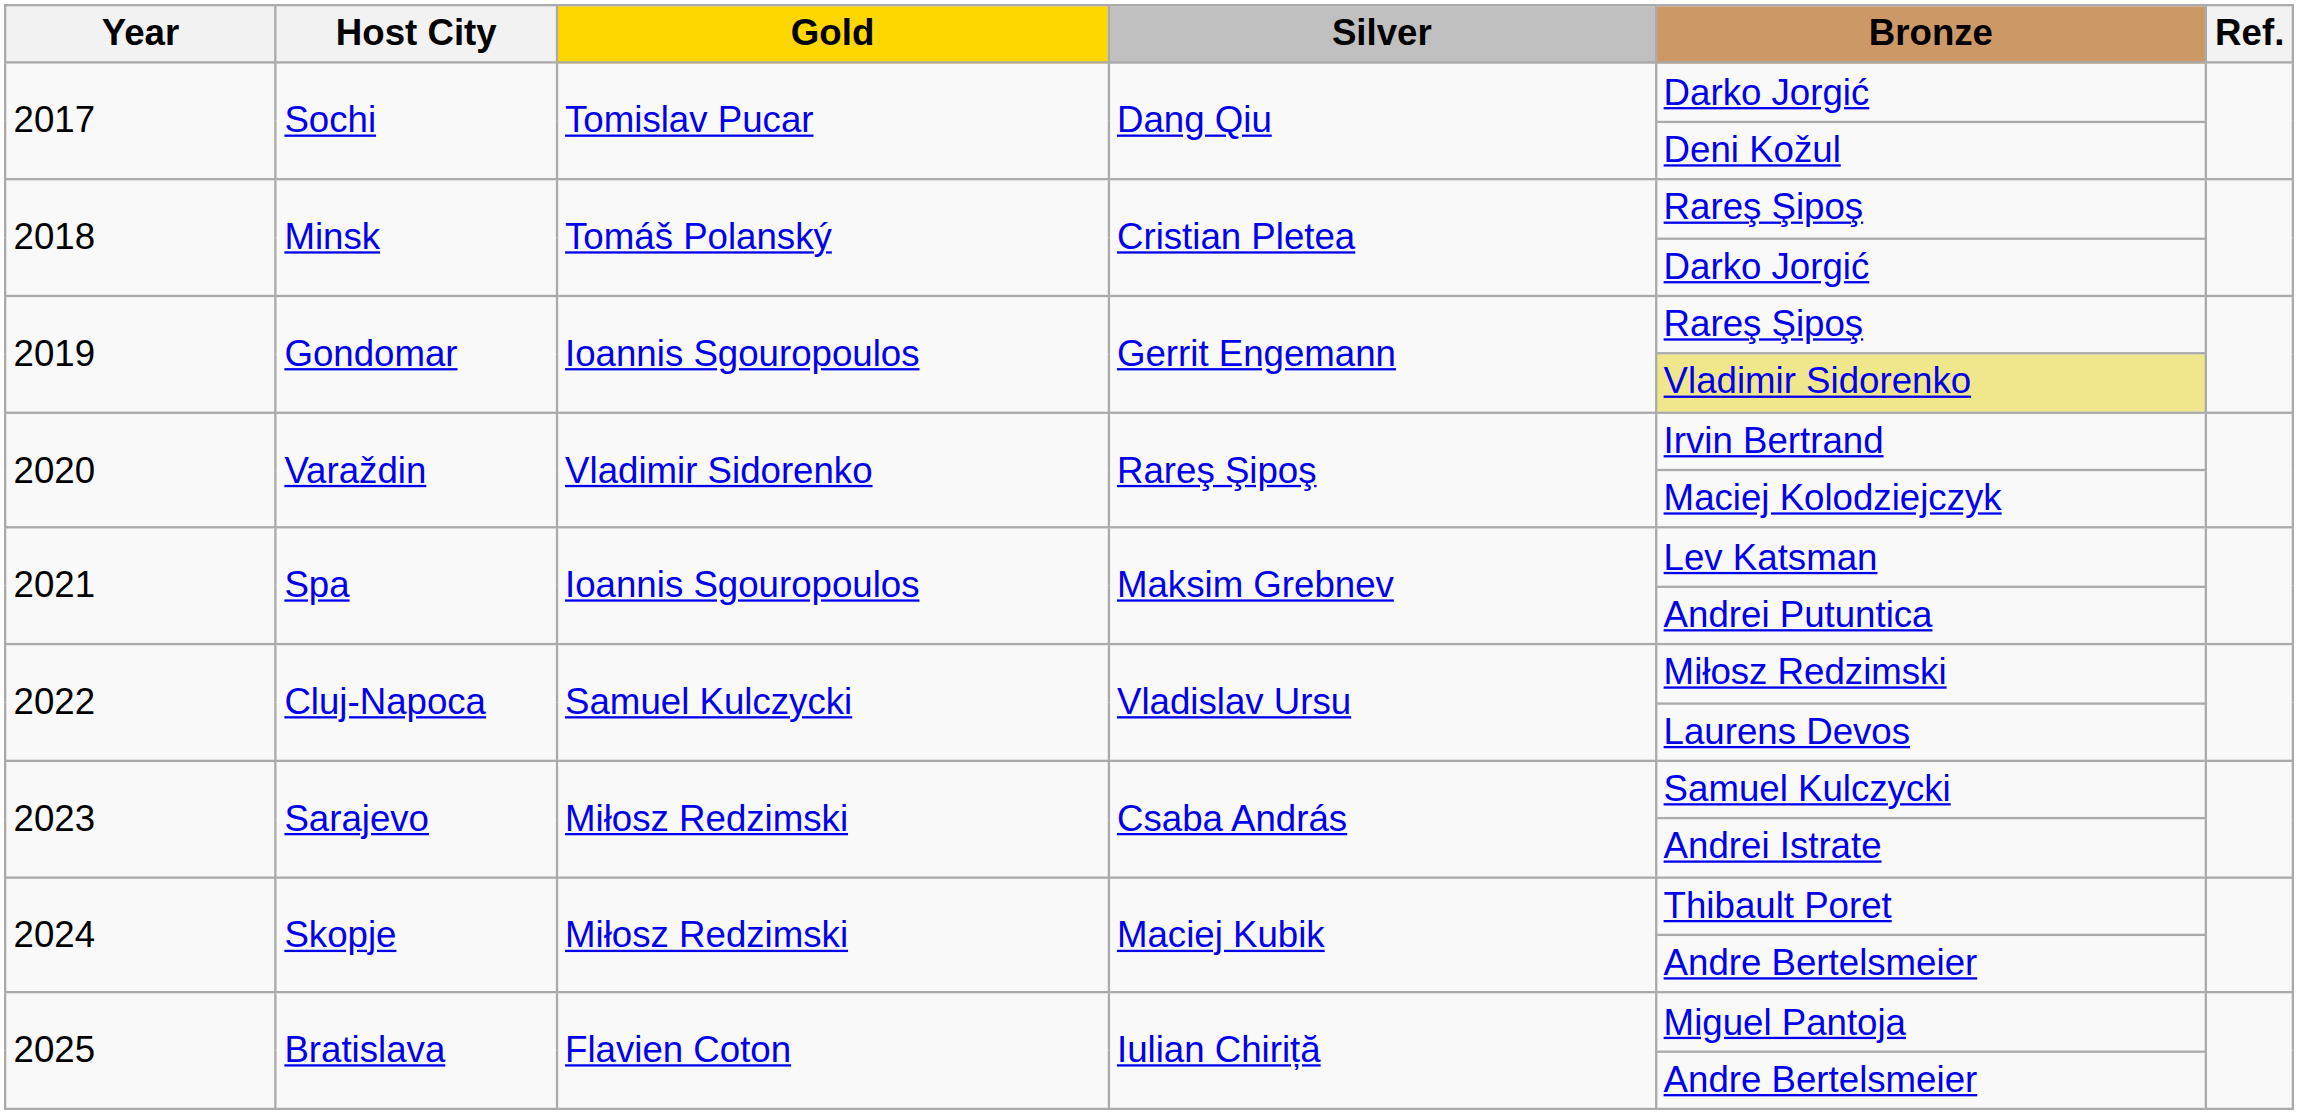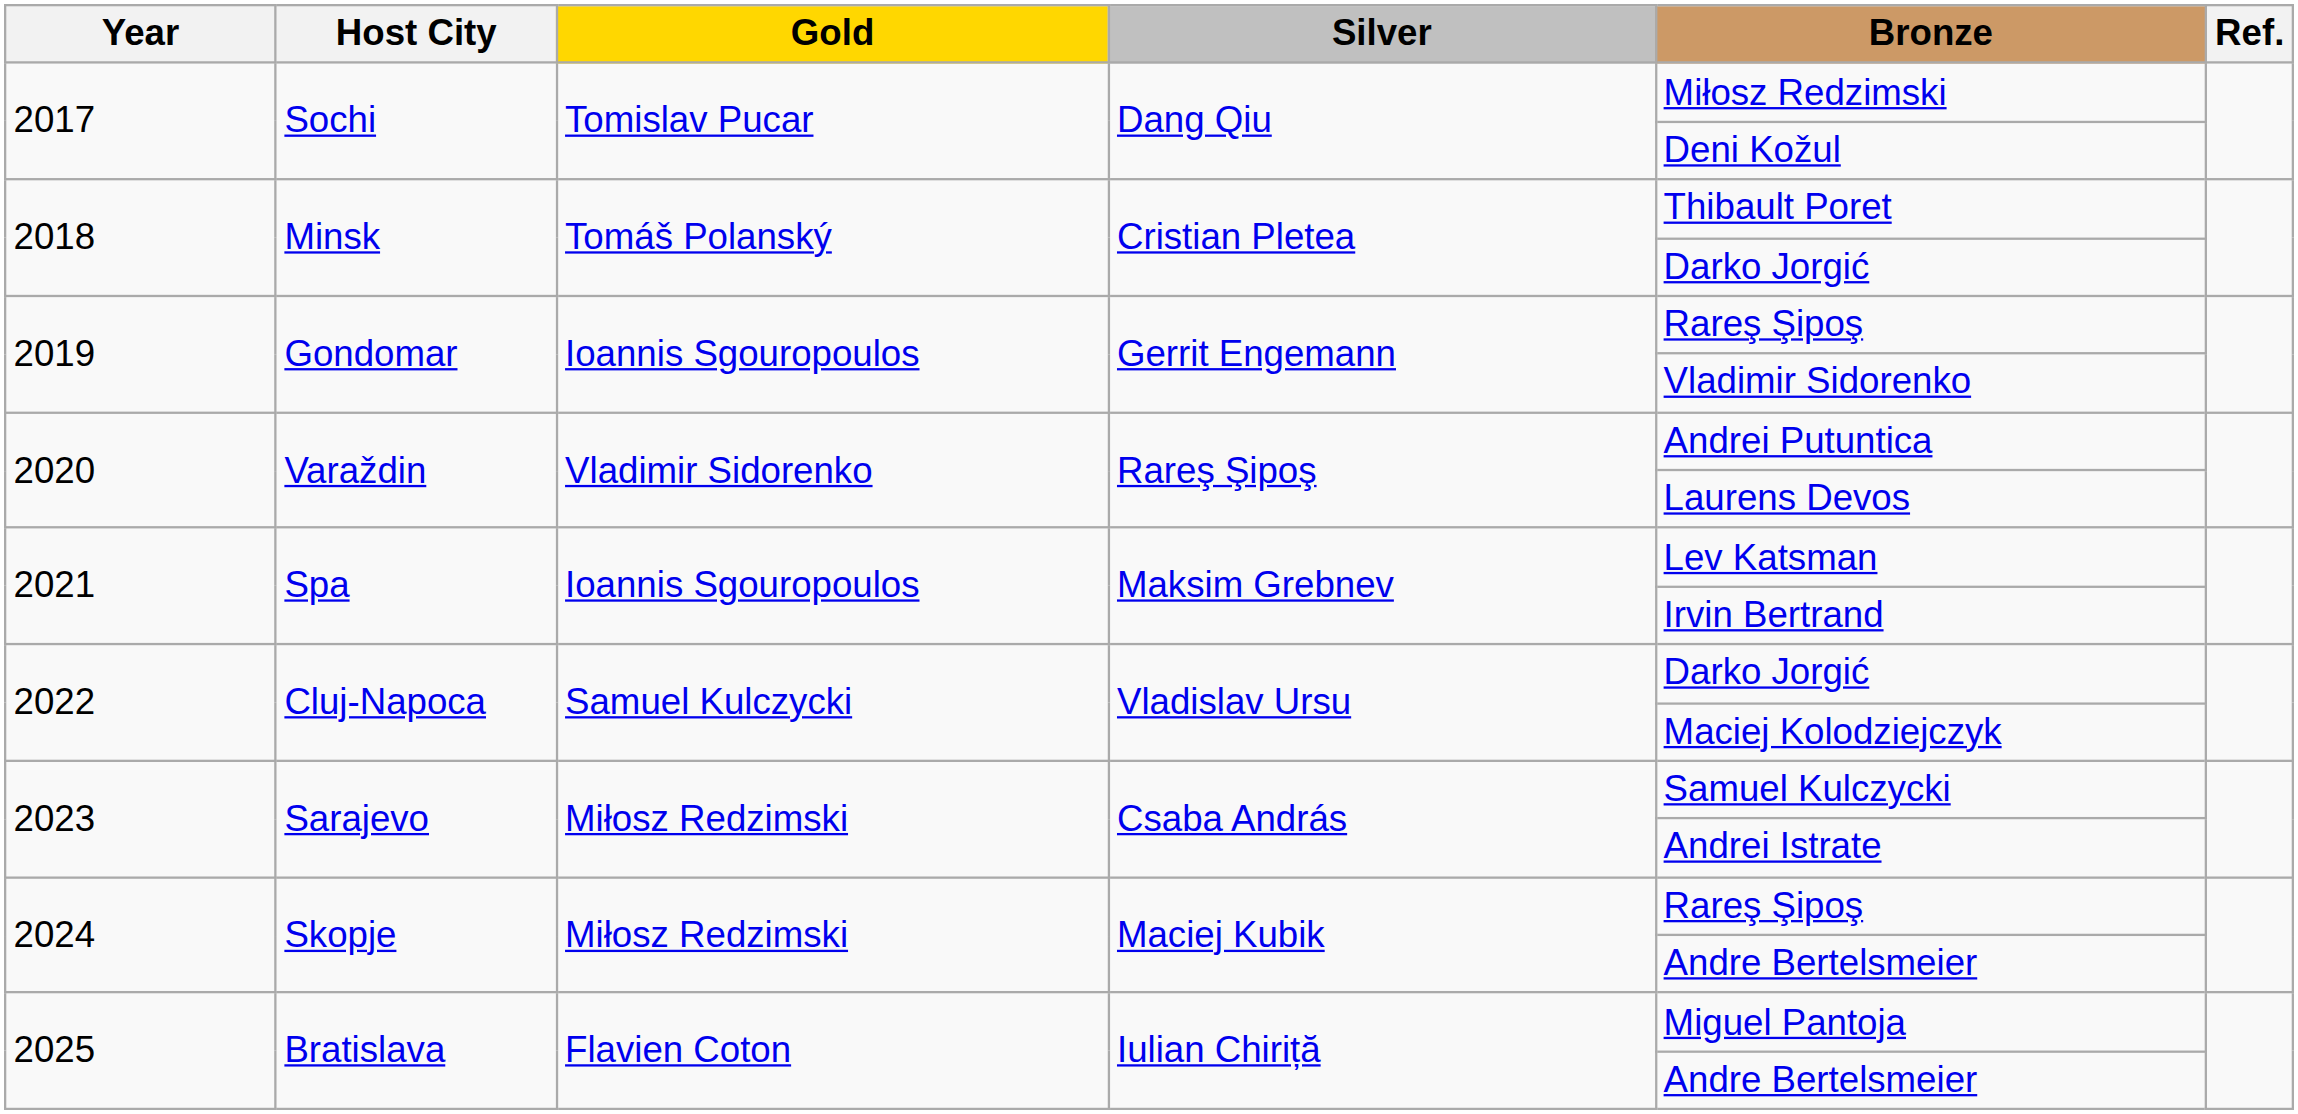(1766, 91) Darko Jorgić -> (1805, 91) Miłosz Redzimski
(1763, 207) Rareş Şipoş -> (1778, 207) Thibault Poret
(1817, 382) khaki background -> (1817, 382) no background
(1774, 440) Irvin Bertrand -> (1798, 440) Andrei Putuntica
(1833, 498) Maciej Kolodziejczyk -> (1787, 498) Laurens Devos
(1798, 614) Andrei Putuntica -> (1774, 614) Irvin Bertrand
(1805, 672) Miłosz Redzimski -> (1766, 672) Darko Jorgić
(1787, 730) Laurens Devos -> (1833, 730) Maciej Kolodziejczyk
(1778, 905) Thibault Poret -> (1763, 905) Rareş Şipoş
